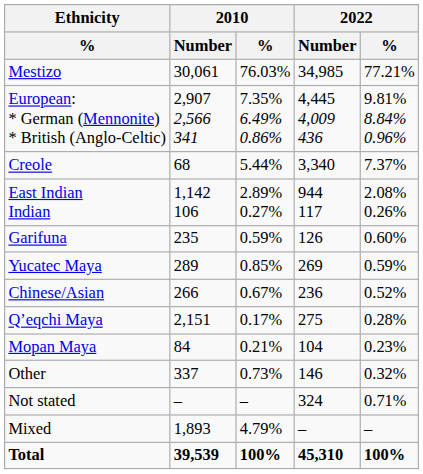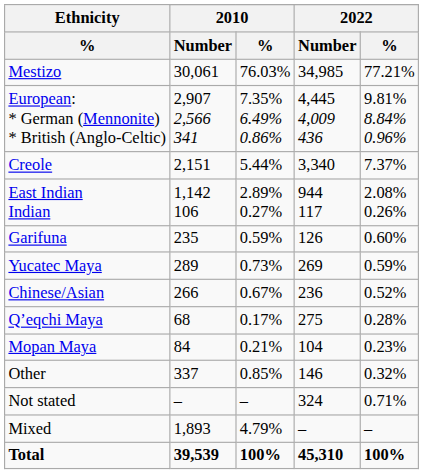(182, 165) 68 -> (192, 165) 2,151
(261, 266) 0.85% -> (261, 266) 0.73%
(192, 320) 2,151 -> (182, 320) 68
(261, 374) 0.73% -> (261, 374) 0.85%
